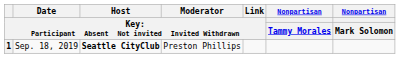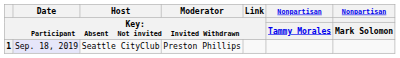(46, 46) no background -> (46, 46) lavender background
(121, 46) bold -> (121, 46) normal
